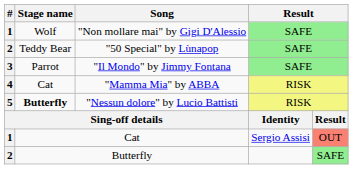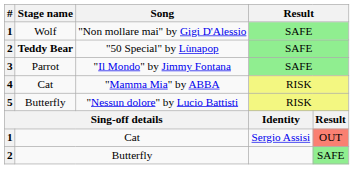(45, 48) normal -> (45, 48) bold
(45, 102) bold -> (45, 102) normal
